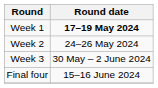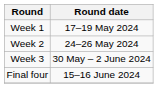(102, 28) bold -> (102, 28) normal
